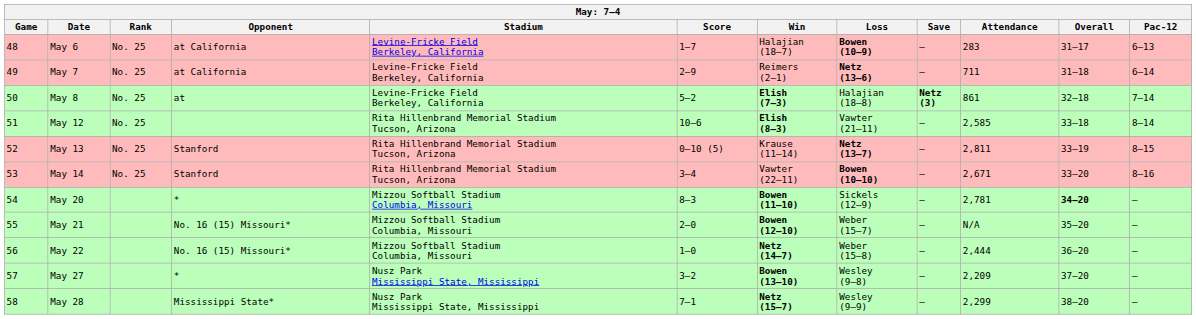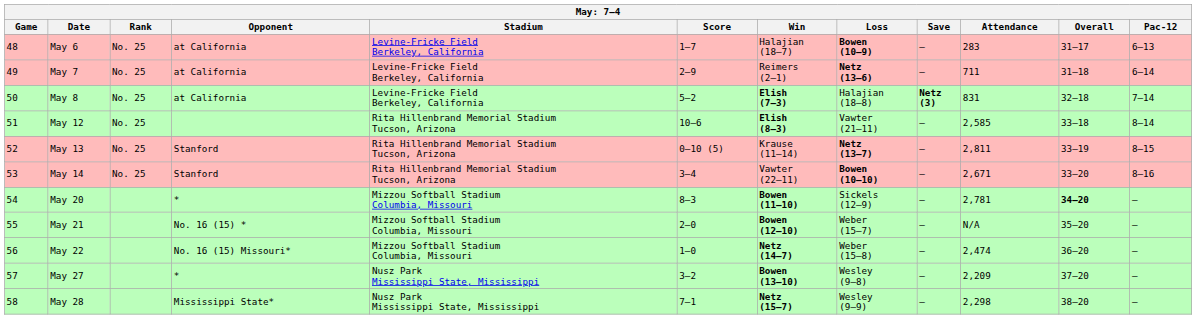(179, 98) at -> (210, 98) at California
(971, 98) 861 -> (971, 98) 831
(232, 225) No. 16 (15) Missouri* -> (210, 225) No. 16 (15) *
(977, 251) 2,444 -> (977, 251) 2,474
(977, 302) 2,299 -> (977, 302) 2,298
